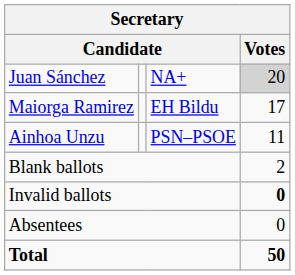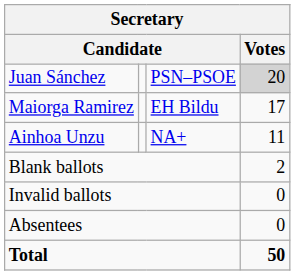(169, 78) NA+ -> (193, 78) PSN–PSOE
(193, 137) PSN–PSOE -> (169, 137) NA+
(281, 196) bold -> (281, 196) normal
